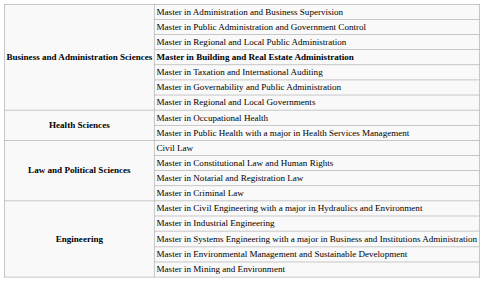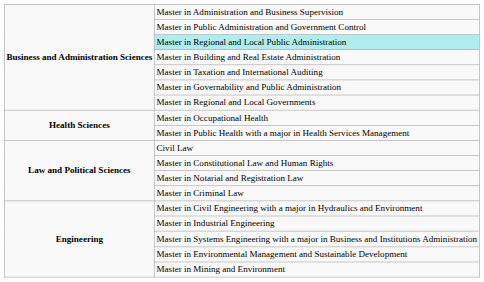(251, 42) no background -> (251, 42) paleturquoise background
(255, 57) bold -> (248, 57) normal
